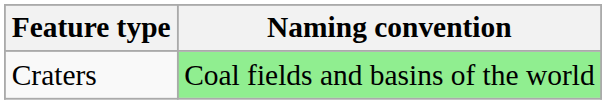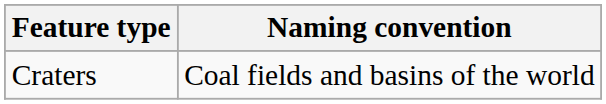(389, 74) lightgreen background -> (389, 74) no background
